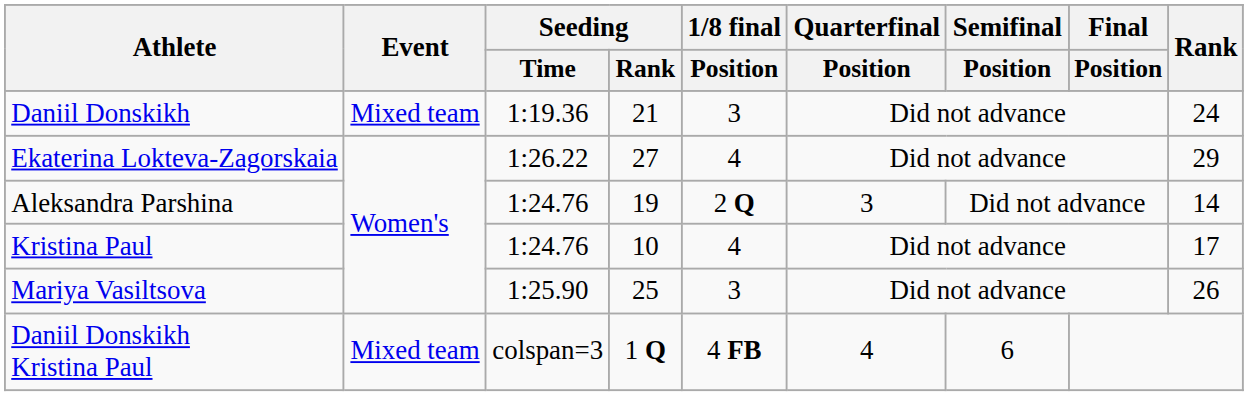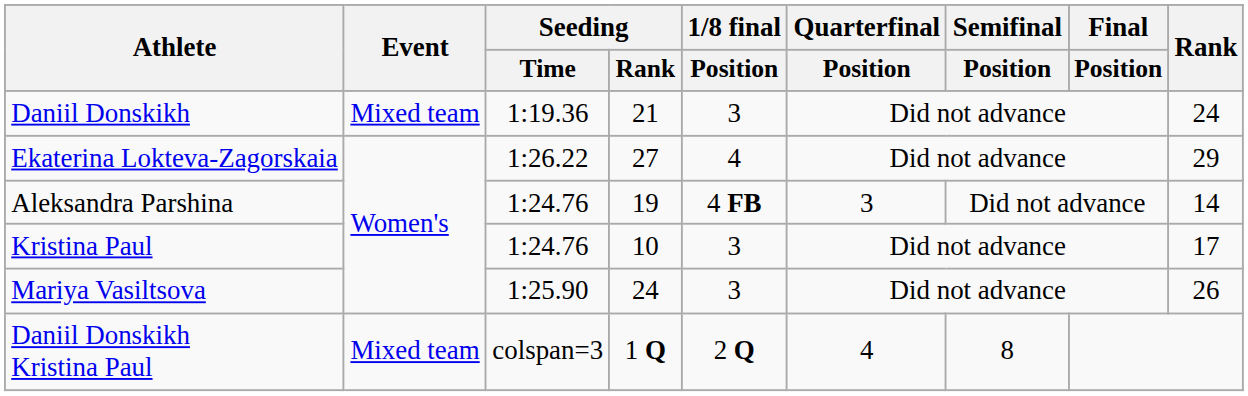(734, 202) 2 Q -> (734, 202) 4 FB
(734, 246) 4 -> (734, 246) 3
(645, 291) 25 -> (645, 291) 24
(734, 351) 4 FB -> (734, 351) 2 Q
(1007, 351) 6 -> (1007, 351) 8
